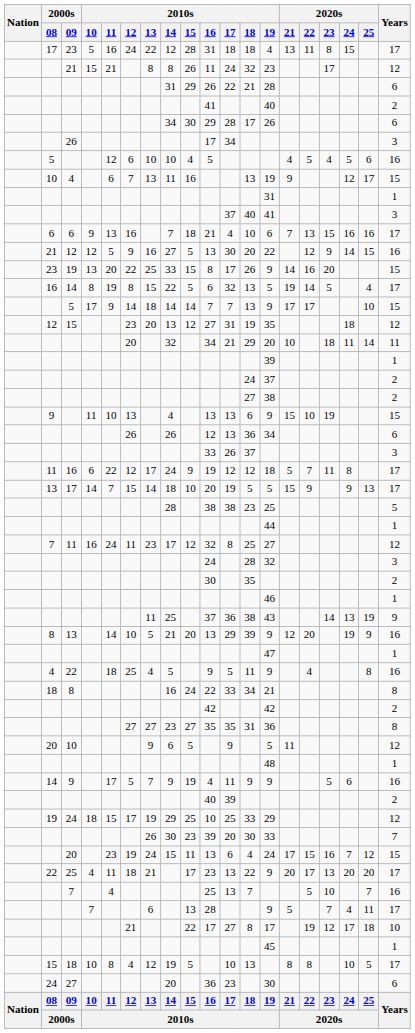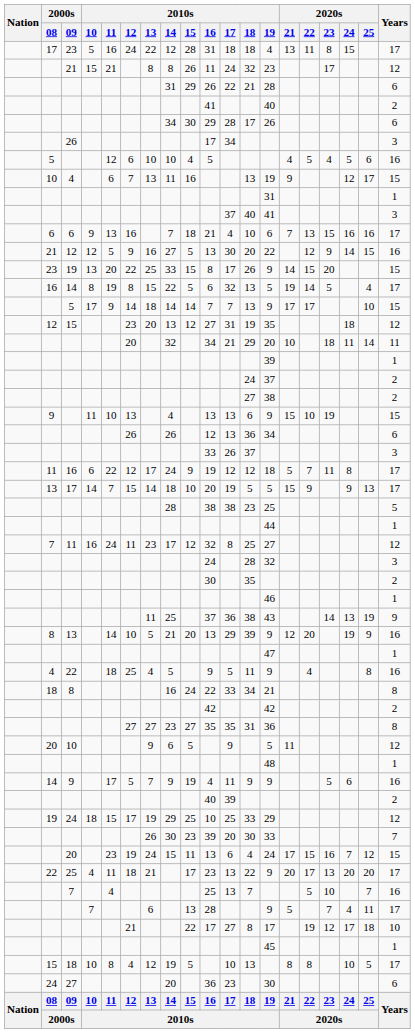(309, 270) 16 -> (309, 270) 15
